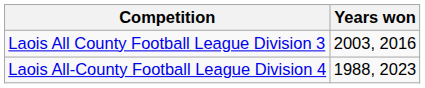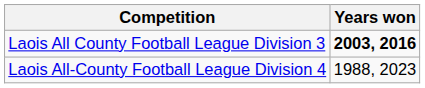(375, 43) normal -> (375, 43) bold
